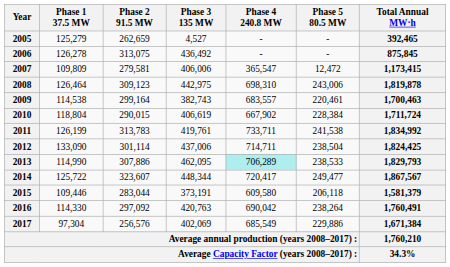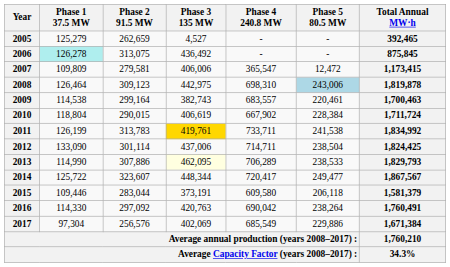(71, 54) no background -> (71, 54) paleturquoise background
(328, 85) no background -> (328, 85) lightblue background
(196, 131) no background -> (196, 131) gold background
(196, 162) no background -> (196, 162) lightyellow background
(261, 162) paleturquoise background -> (261, 162) no background
